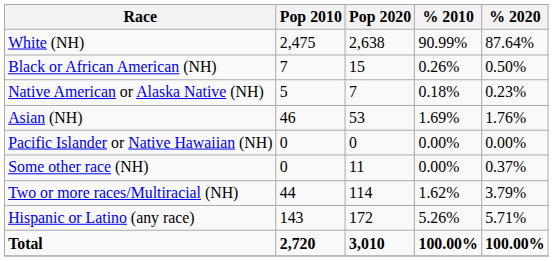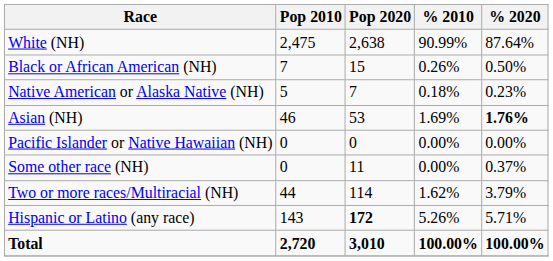(506, 117) normal -> (507, 117) bold
(361, 218) normal -> (361, 218) bold
